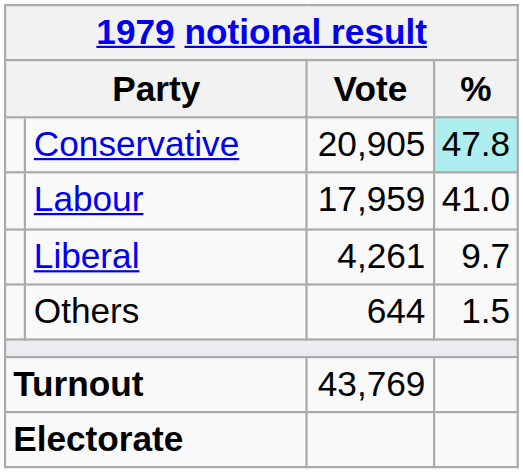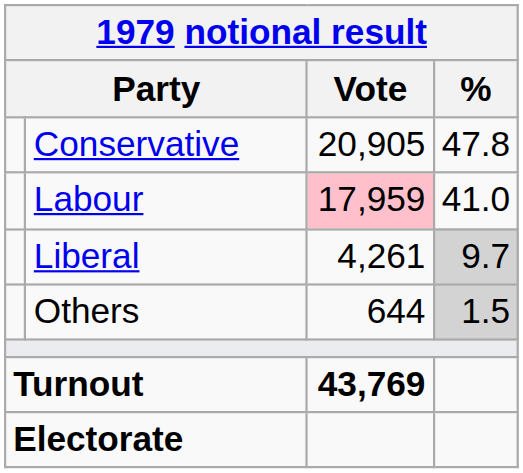(476, 144) paleturquoise background -> (476, 144) no background
(372, 199) no background -> (372, 199) pink background
(486, 255) no background -> (486, 255) lightgrey background
(486, 311) no background -> (486, 311) lightgrey background
(372, 383) normal -> (372, 383) bold
